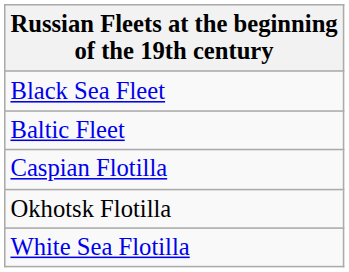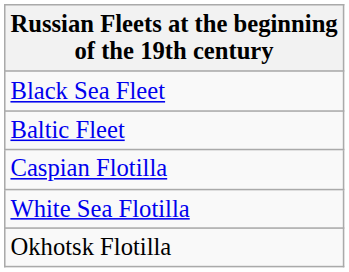(91, 208) Okhotsk Flotilla -> (100, 208) White Sea Flotilla
(100, 247) White Sea Flotilla -> (91, 247) Okhotsk Flotilla
